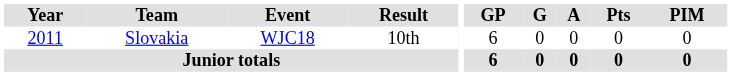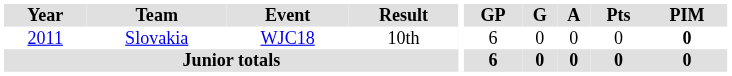(687, 37) normal -> (687, 37) bold
